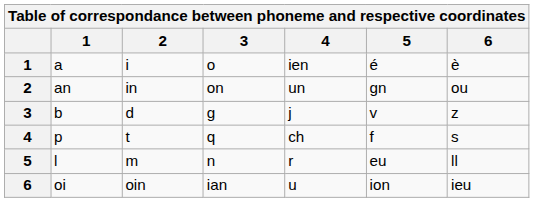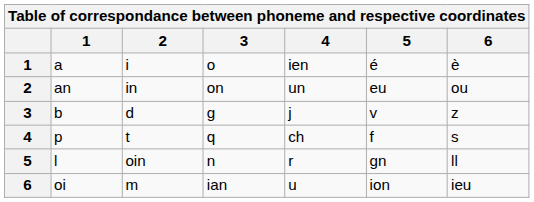(378, 88) gn -> (378, 88) eu
(132, 161) m -> (136, 161) oin
(378, 161) eu -> (378, 161) gn
(136, 185) oin -> (132, 185) m
